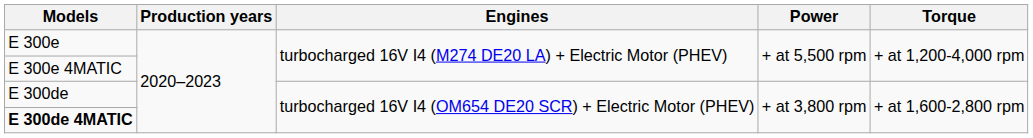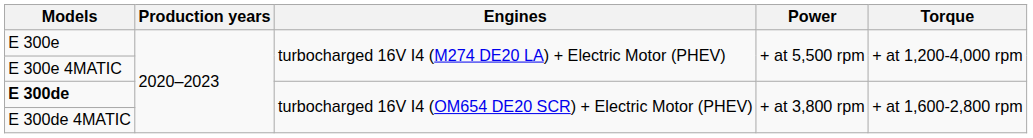(38, 94) normal -> (39, 94) bold
(70, 119) bold -> (70, 119) normal
